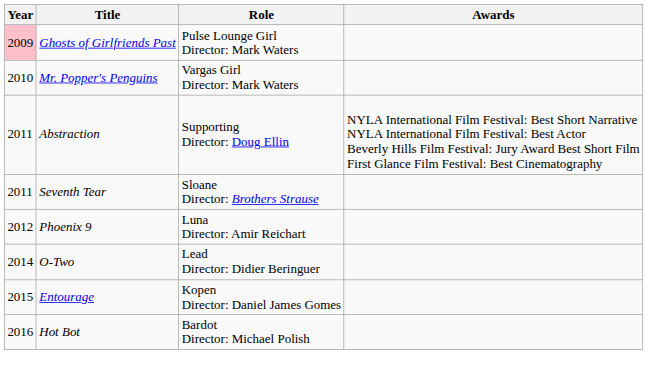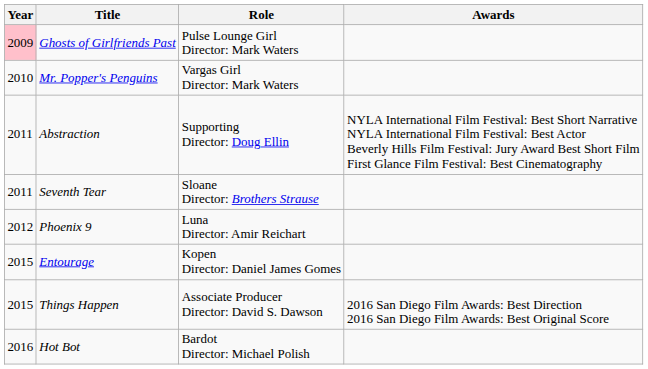- row: (57, 262)
+ row: (79, 304)
